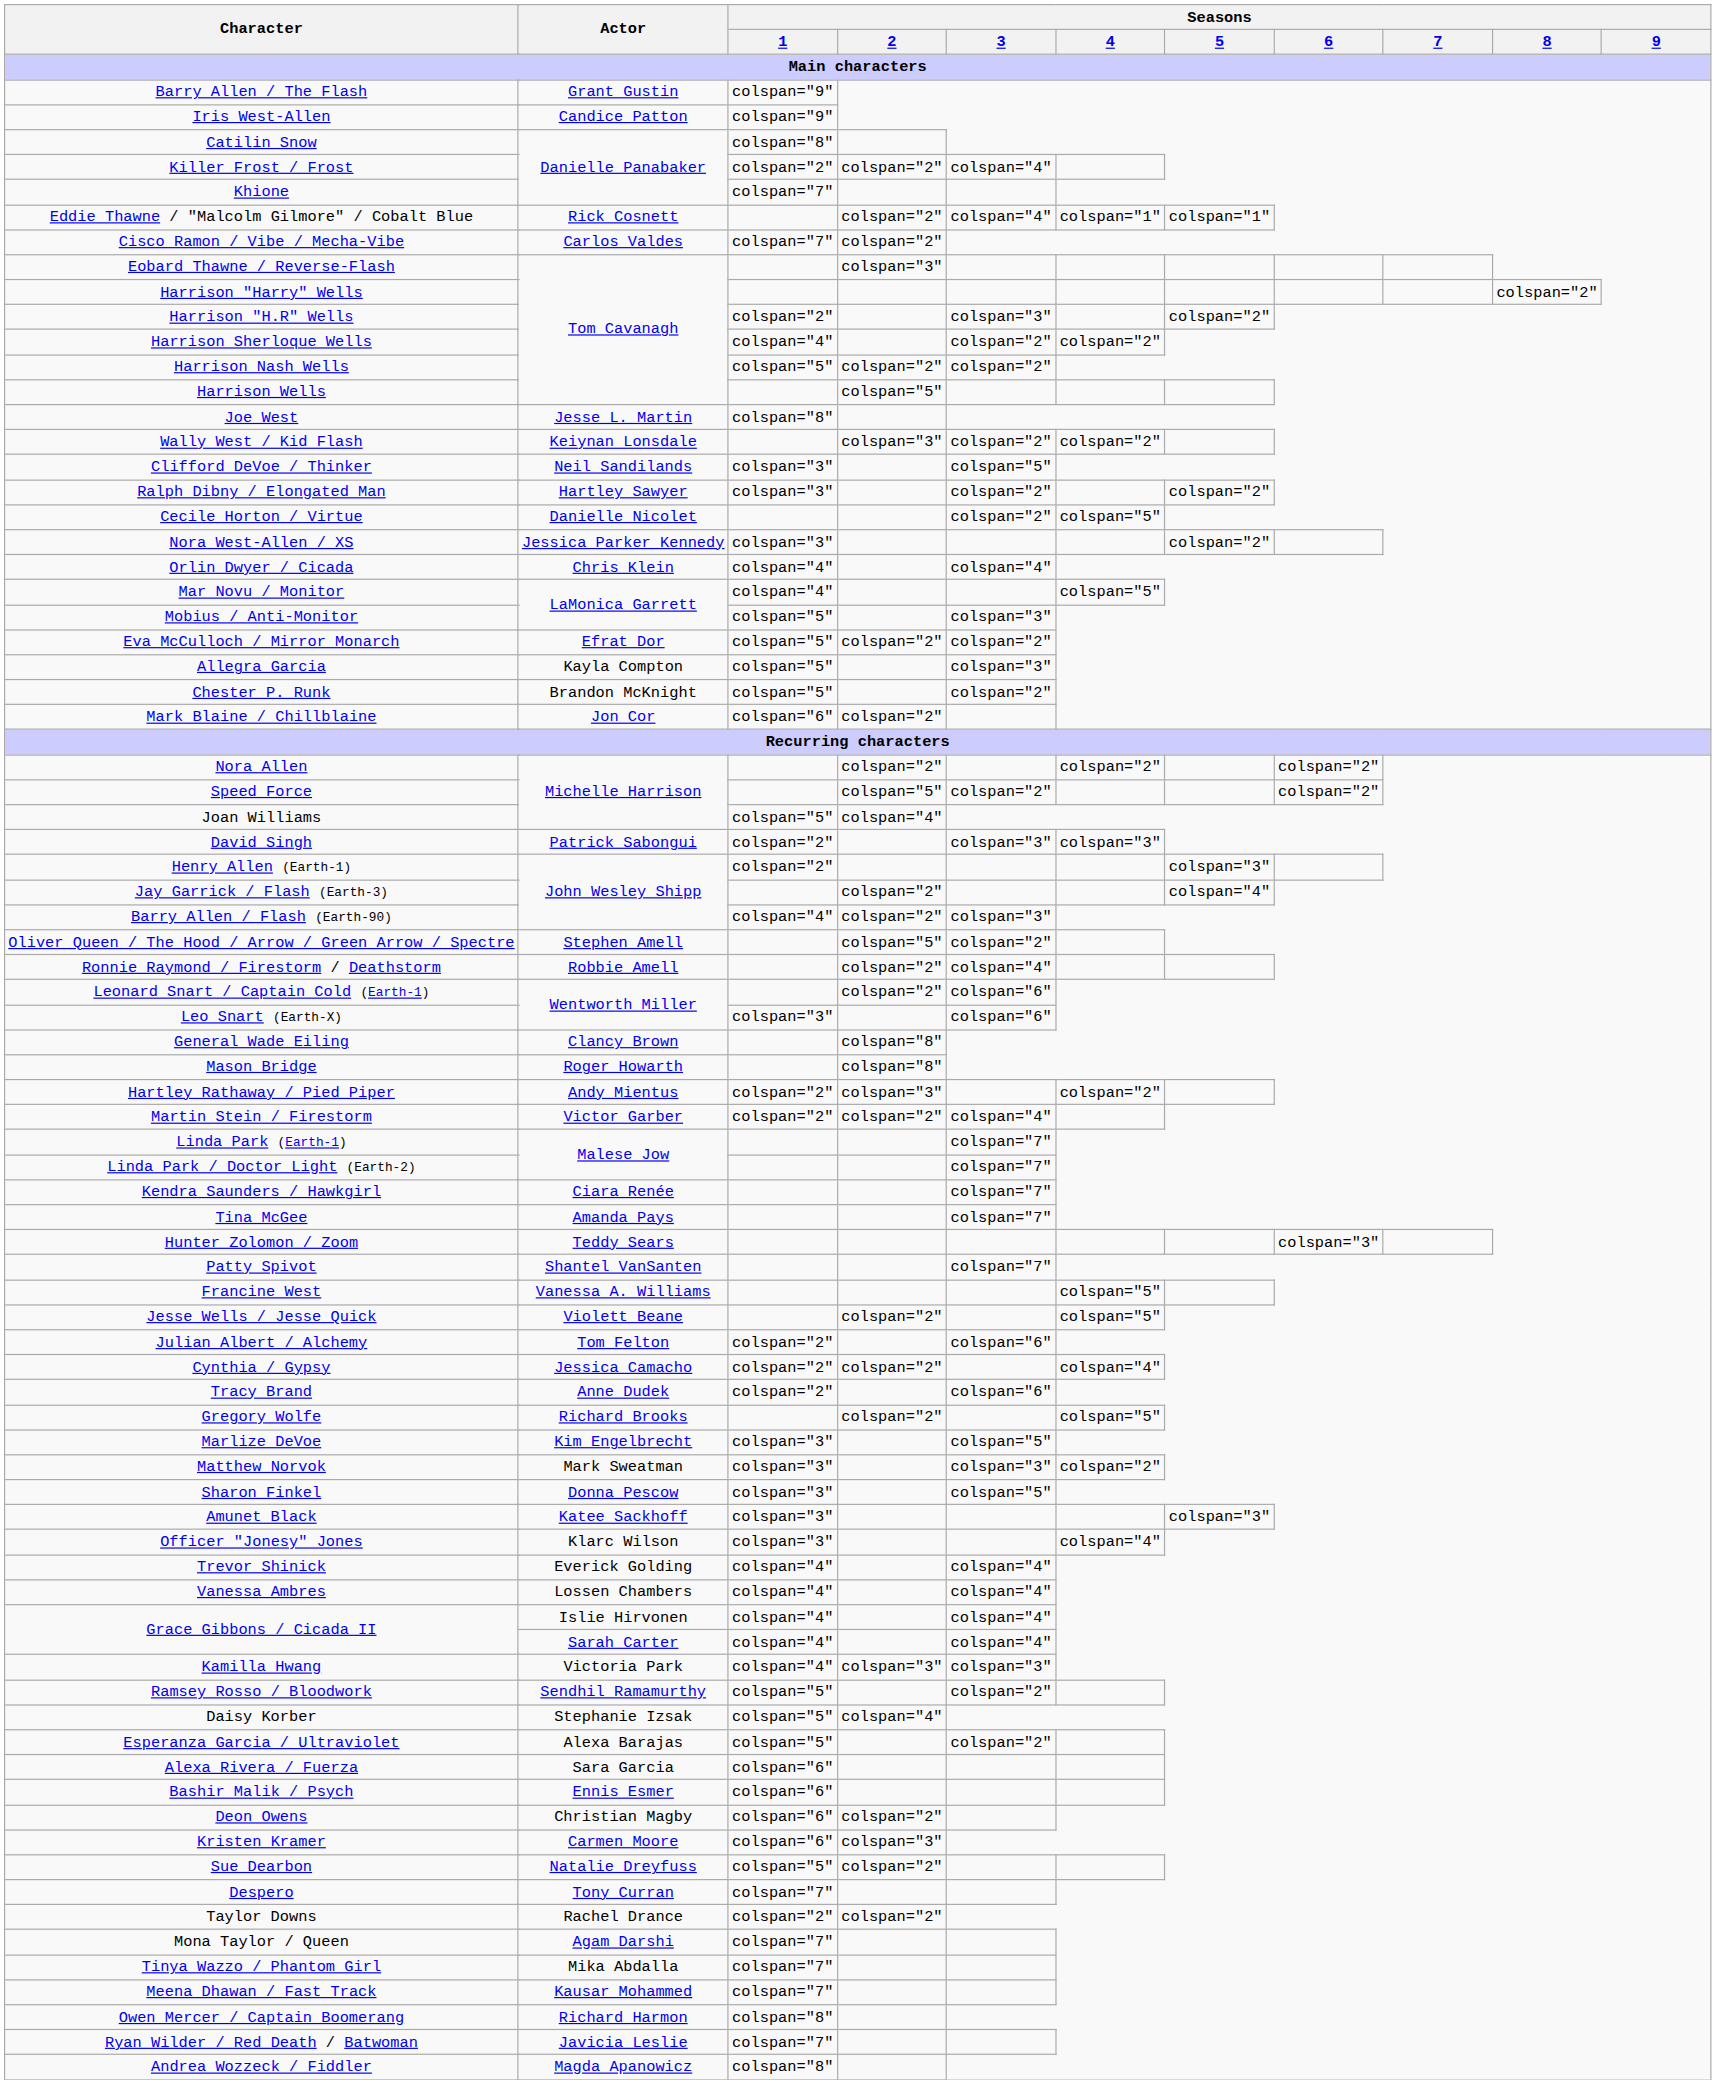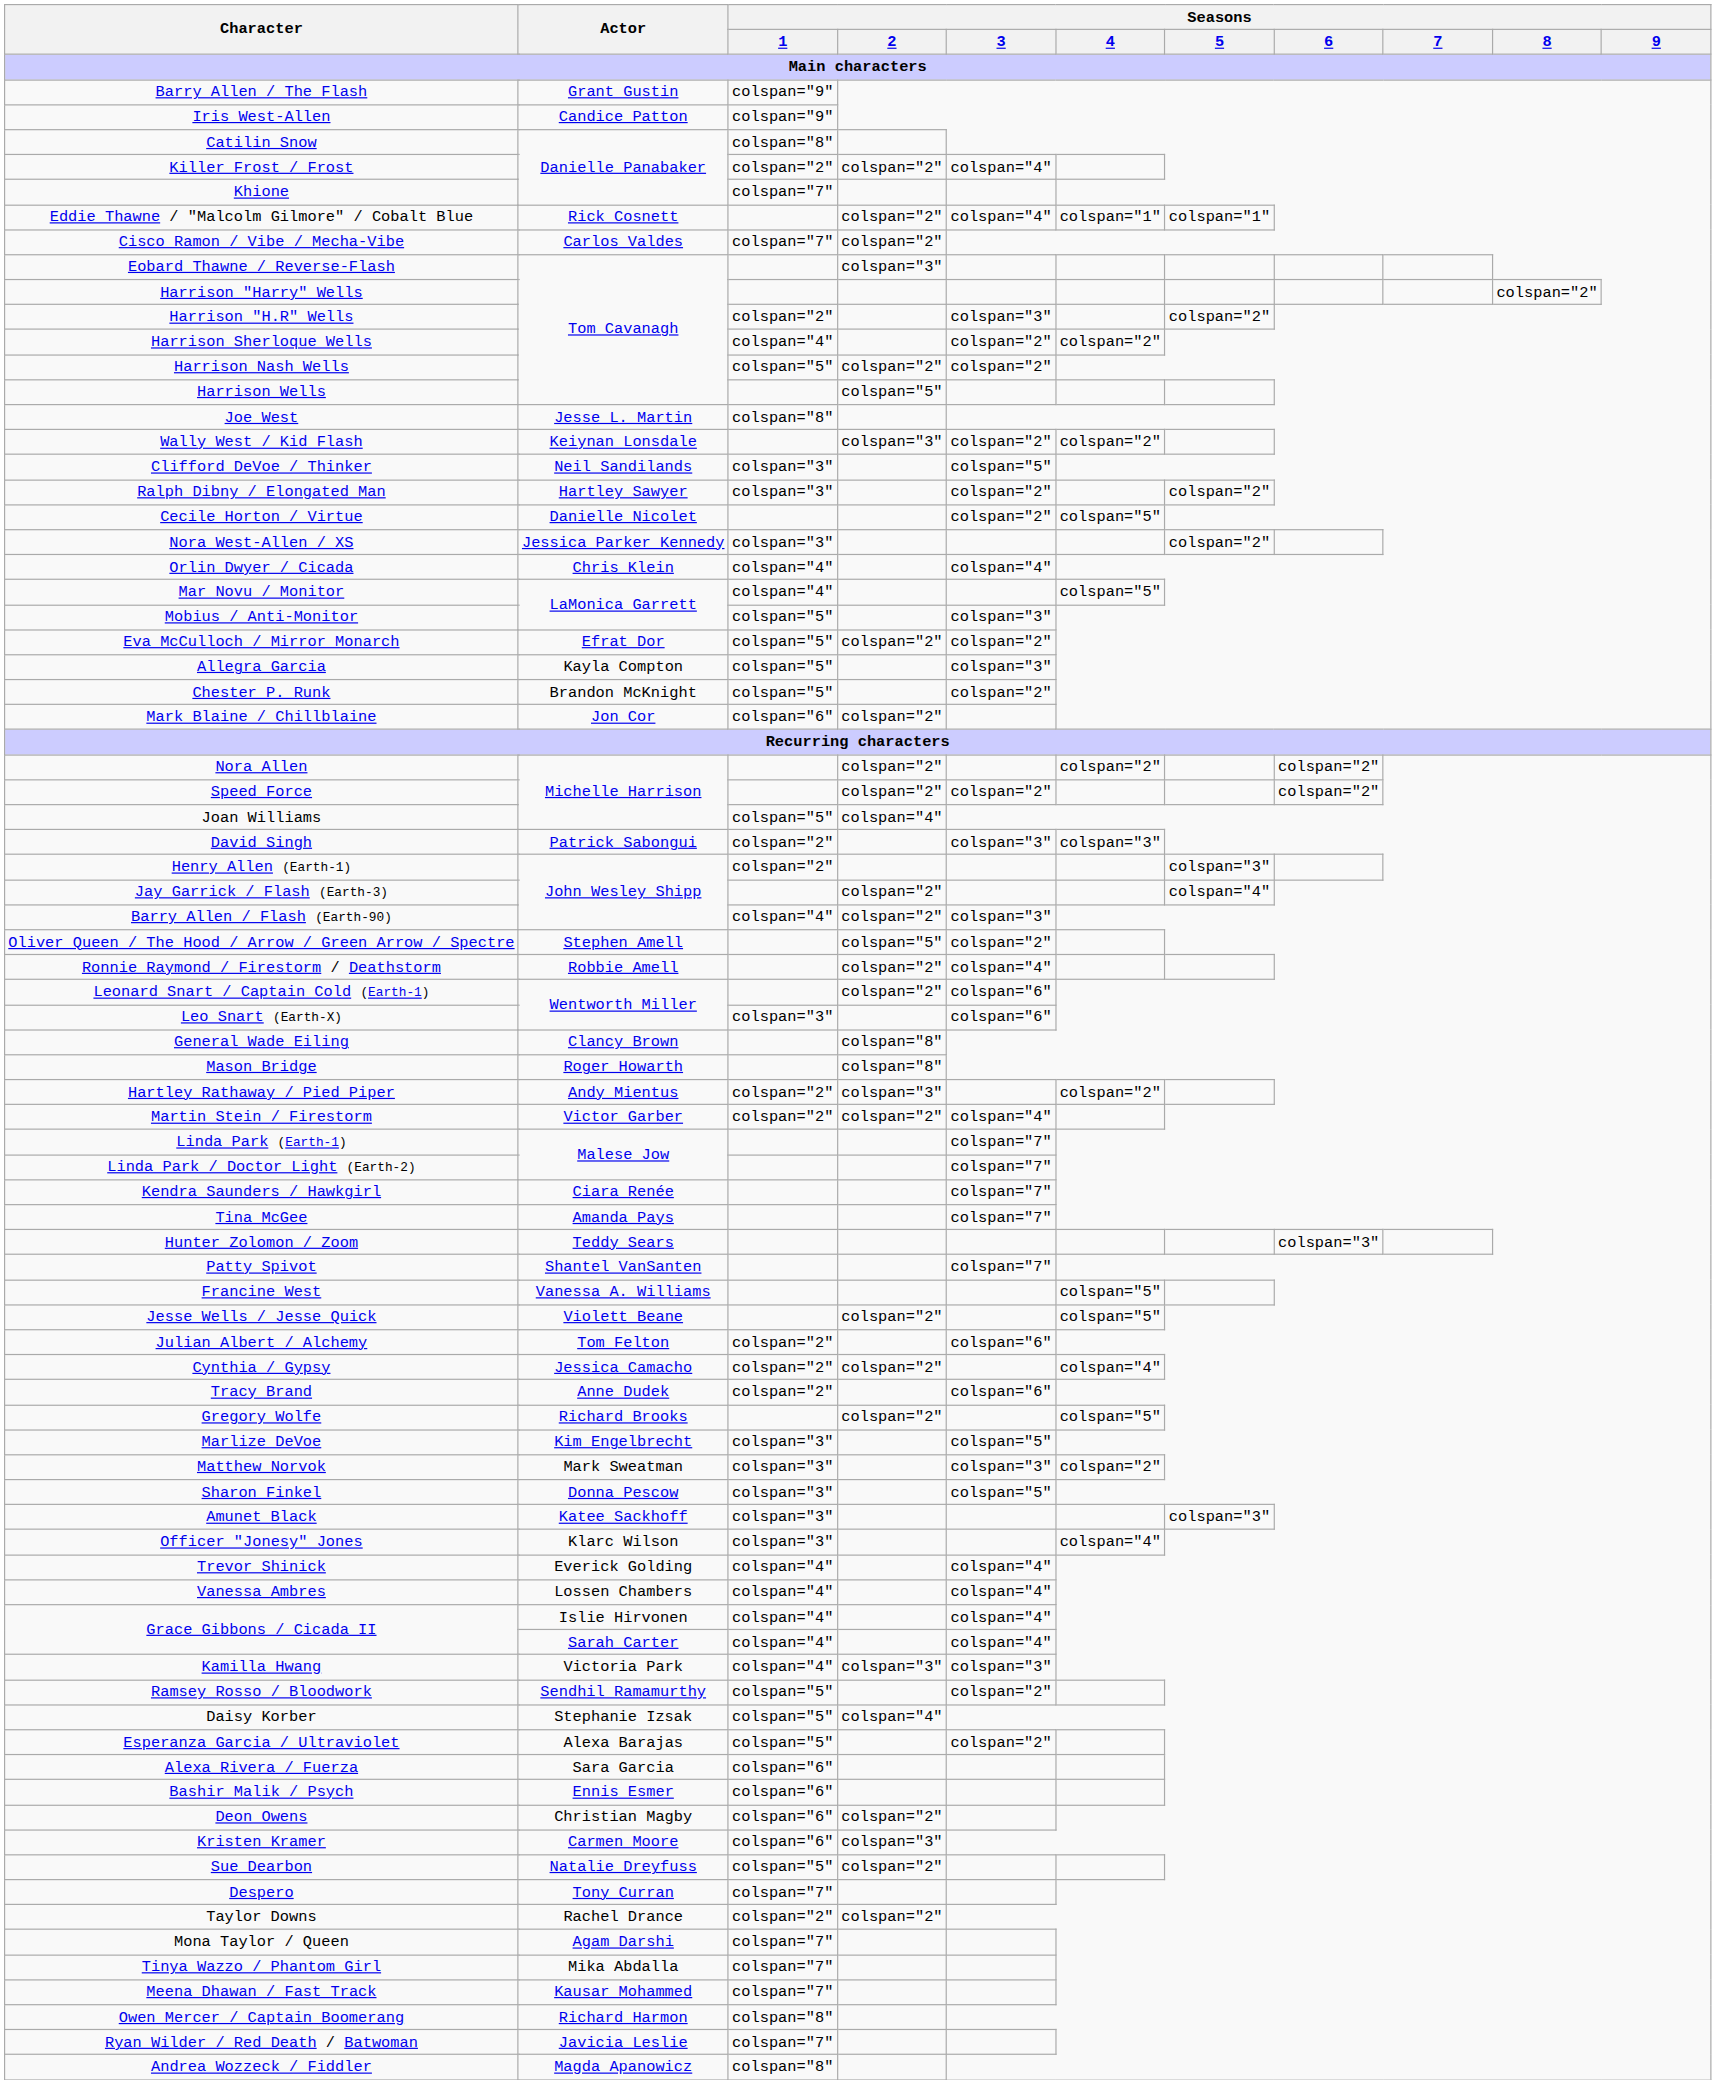(892, 792) colspan="5" -> (892, 792) colspan="2"
